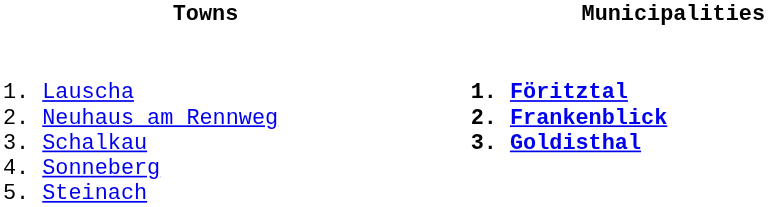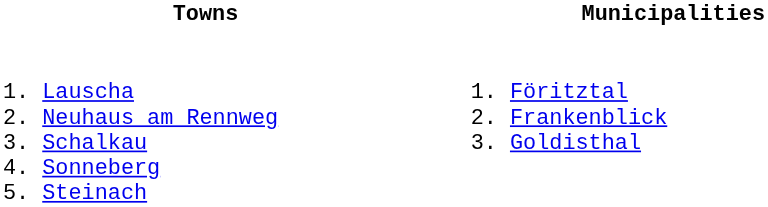(673, 118) bold -> (673, 118) normal
